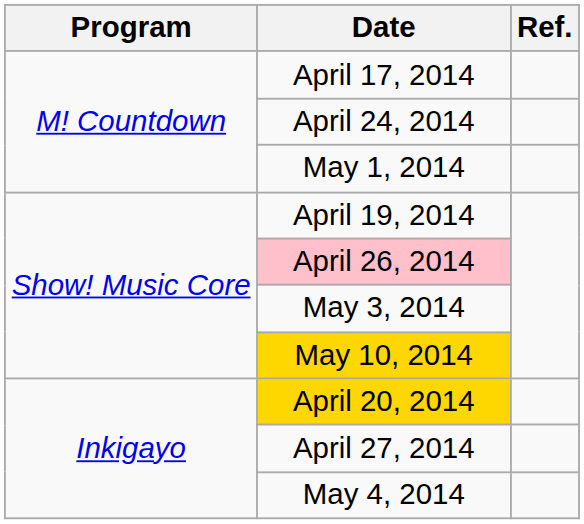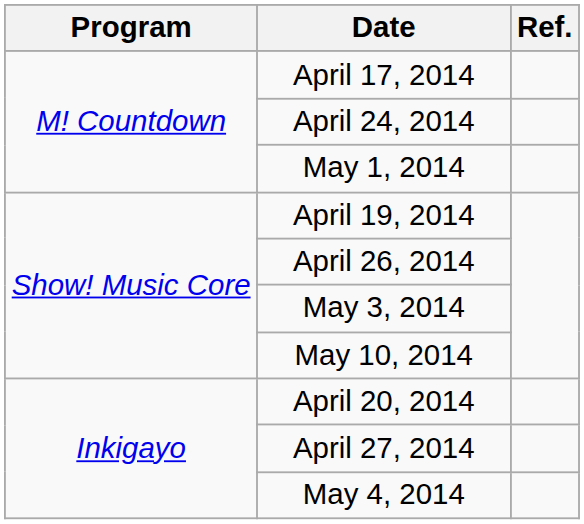(384, 261) pink background -> (384, 261) no background
(384, 354) gold background -> (384, 354) no background
(384, 401) gold background -> (384, 401) no background
